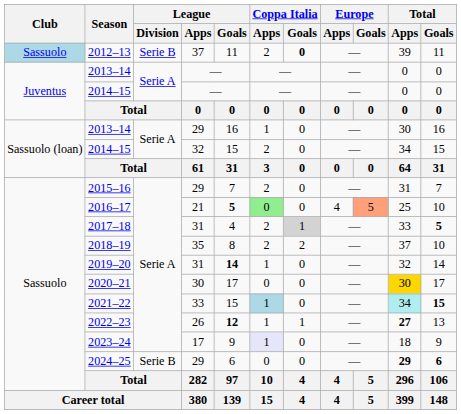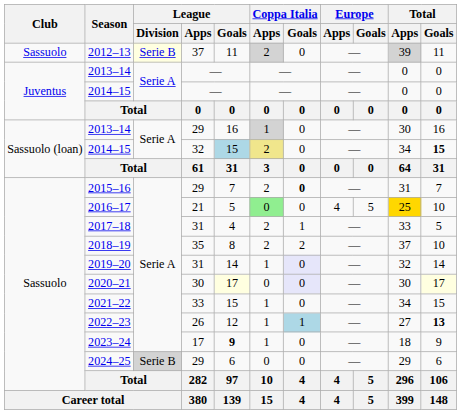(45, 52) lightblue background -> (45, 52) no background
(158, 52) no background -> (158, 52) lightyellow background
(267, 52) no background -> (267, 52) lightgrey background
(302, 52) bold -> (302, 52) normal
(405, 52) no background -> (405, 52) lightgrey background
(267, 129) no background -> (267, 129) lightgrey background
(232, 149) no background -> (232, 149) lightblue background
(267, 149) no background -> (267, 149) khaki background
(439, 149) normal -> (439, 149) bold
(302, 187) normal -> (302, 187) bold
(232, 206) bold -> (232, 206) normal
(371, 206) lightsalmon background -> (371, 206) no background
(405, 206) no background -> (405, 206) gold background
(302, 226) lightgrey background -> (302, 226) no background
(439, 226) bold -> (439, 226) normal
(232, 264) bold -> (232, 264) normal
(302, 264) no background -> (302, 264) lavender background
(232, 284) no background -> (232, 284) lightyellow background
(302, 284) no background -> (302, 284) lavender background
(405, 284) gold background -> (405, 284) no background
(439, 284) no background -> (439, 284) lightyellow background
(267, 303) lightblue background -> (267, 303) no background
(405, 303) paleturquoise background -> (405, 303) no background
(439, 303) bold -> (439, 303) normal
(232, 322) bold -> (232, 322) normal
(302, 322) no background -> (302, 322) lightblue background
(405, 322) bold -> (405, 322) normal
(439, 322) normal -> (439, 322) bold
(232, 341) normal -> (232, 341) bold
(267, 341) lavender background -> (267, 341) no background
(158, 361) no background -> (158, 361) lightgrey background
(405, 361) bold -> (405, 361) normal
(439, 361) bold -> (439, 361) normal
